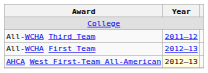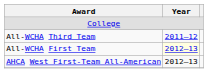(181, 49) no background -> (181, 49) lightyellow background
(181, 62) lightyellow background -> (181, 62) no background
